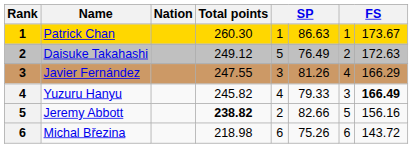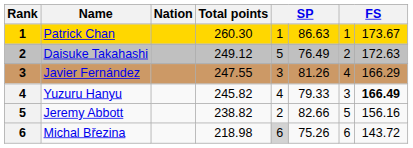(233, 113) bold -> (233, 113) normal
(280, 133) no background -> (280, 133) lightgrey background
